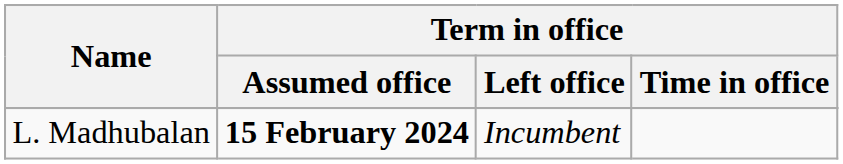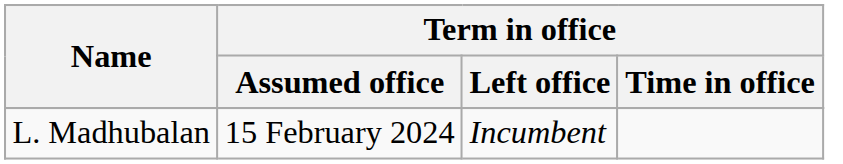(347, 132) bold -> (340, 132) normal
